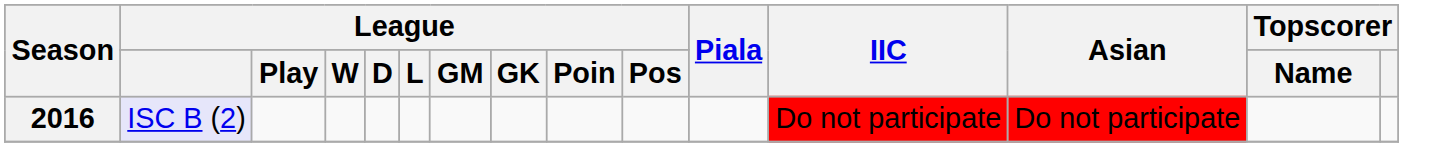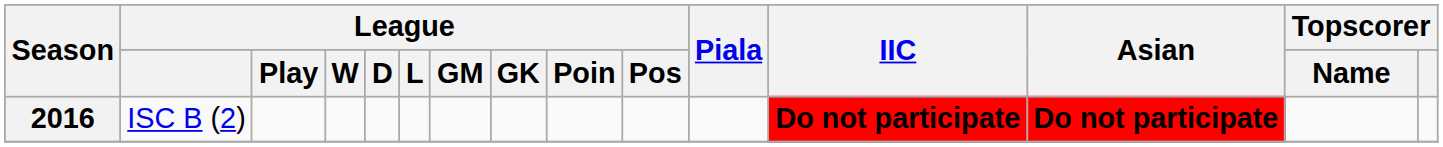(187, 118) lavender background -> (187, 118) no background
(888, 118) normal -> (898, 118) bold
(1127, 118) normal -> (1156, 118) bold
